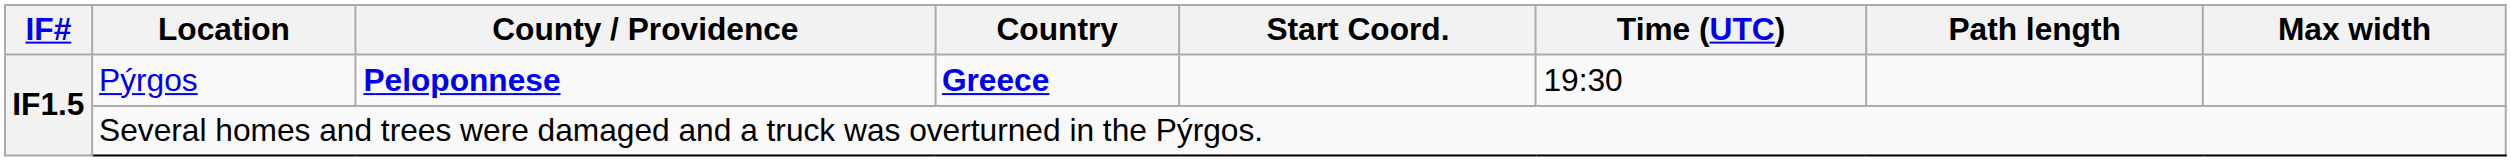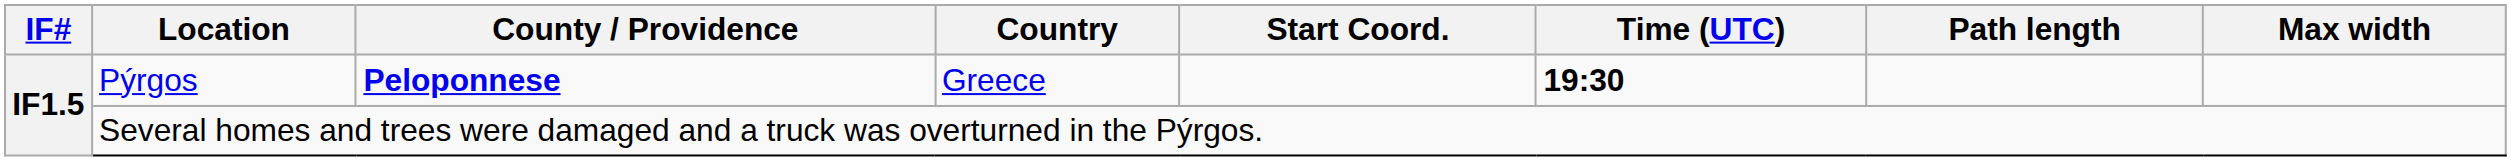(996, 79) bold -> (994, 79) normal
(1583, 79) normal -> (1584, 79) bold
